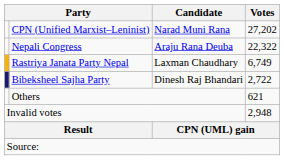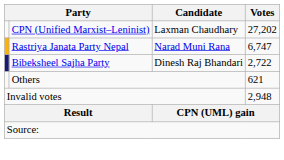(192, 29) Narad Muni Rana -> (196, 29) Laxman Chaudhary
- row: (47, 46)
(196, 63) Laxman Chaudhary -> (192, 46) Narad Muni Rana
(260, 63) 6,749 -> (260, 46) 6,747
